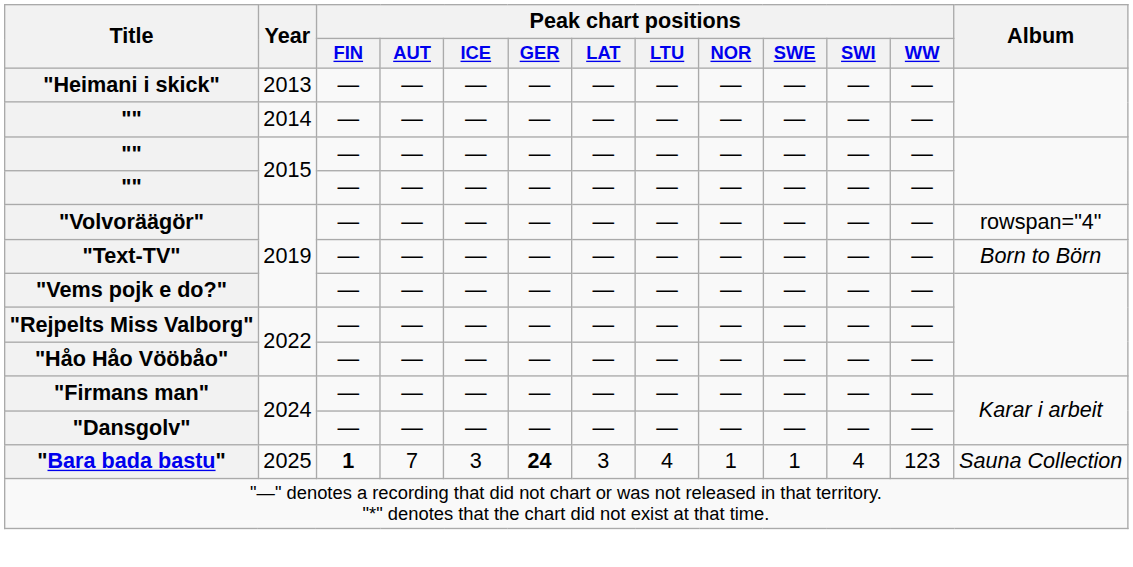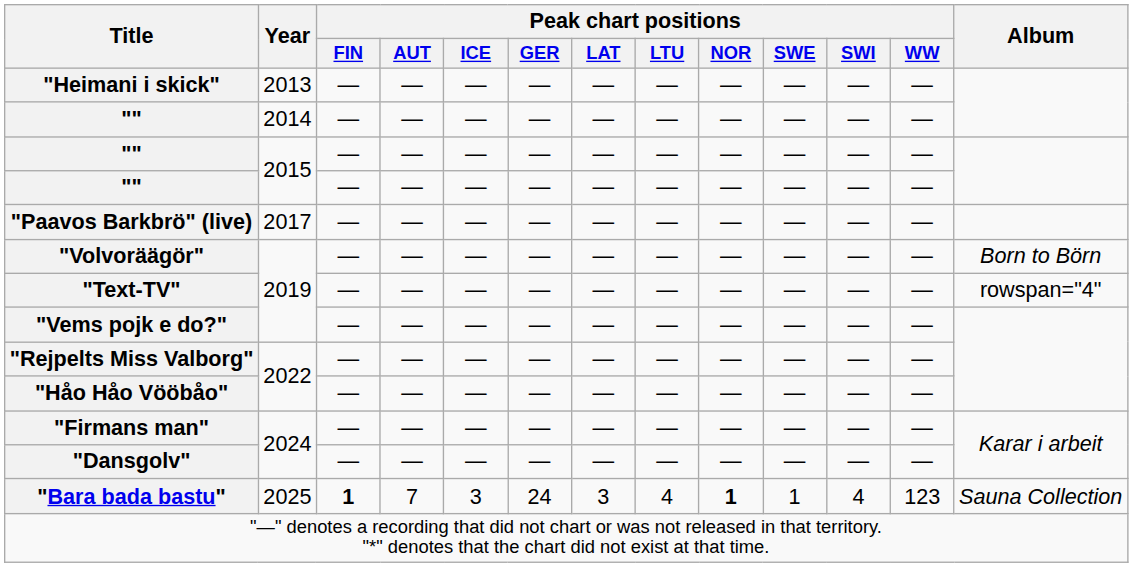+ row: (132, 221)
(1041, 221) rowspan="4" -> (1041, 256) Born to Börn
(1041, 256) Born to Börn -> (1041, 290) rowspan="4"
(540, 461) bold -> (540, 495) normal
(731, 461) normal -> (731, 495) bold
